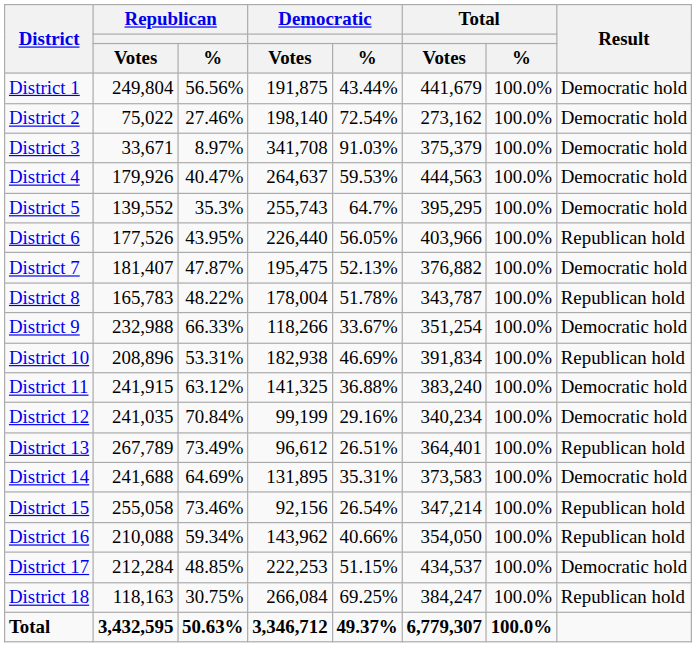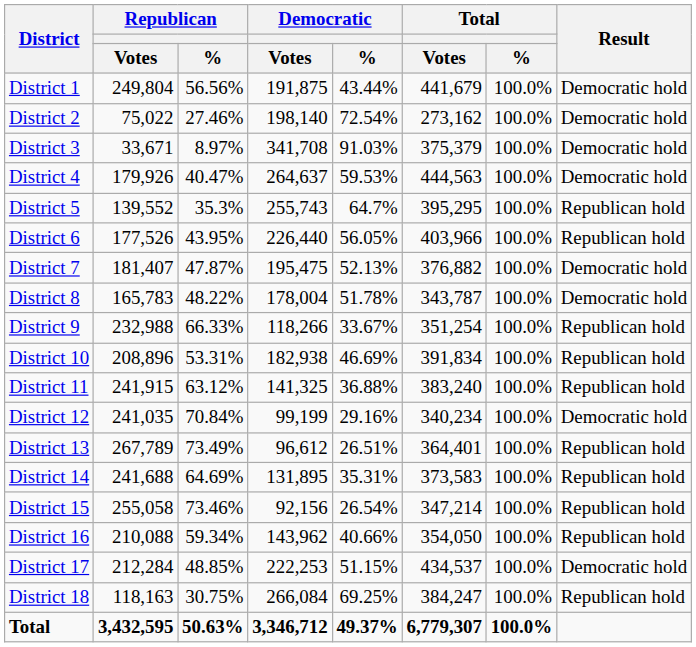(624, 207) Democratic hold -> (623, 207) Republican hold
(623, 297) Republican hold -> (624, 297) Democratic hold
(624, 327) Democratic hold -> (623, 327) Republican hold
(624, 387) Democratic hold -> (623, 387) Republican hold
(624, 477) Democratic hold -> (623, 477) Republican hold
